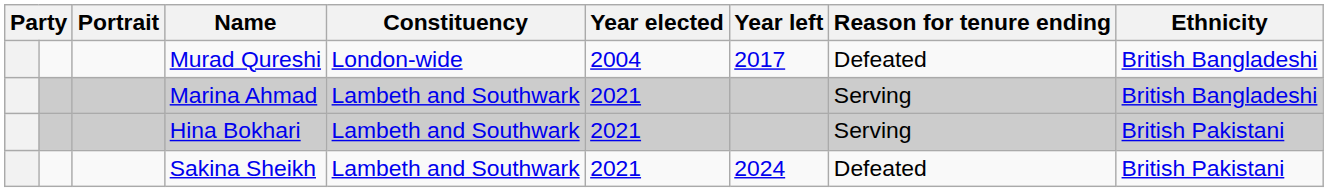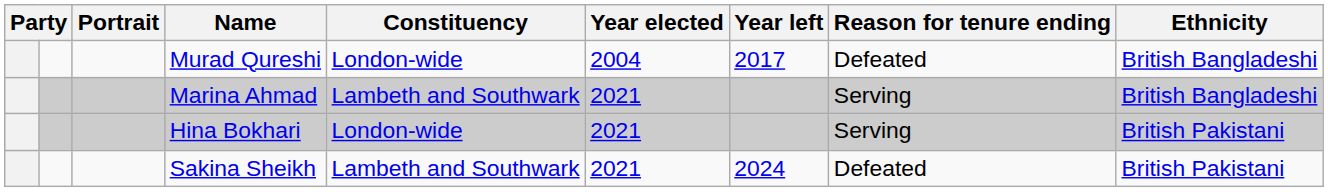(456, 131) Lambeth and Southwark -> (397, 131) London-wide
